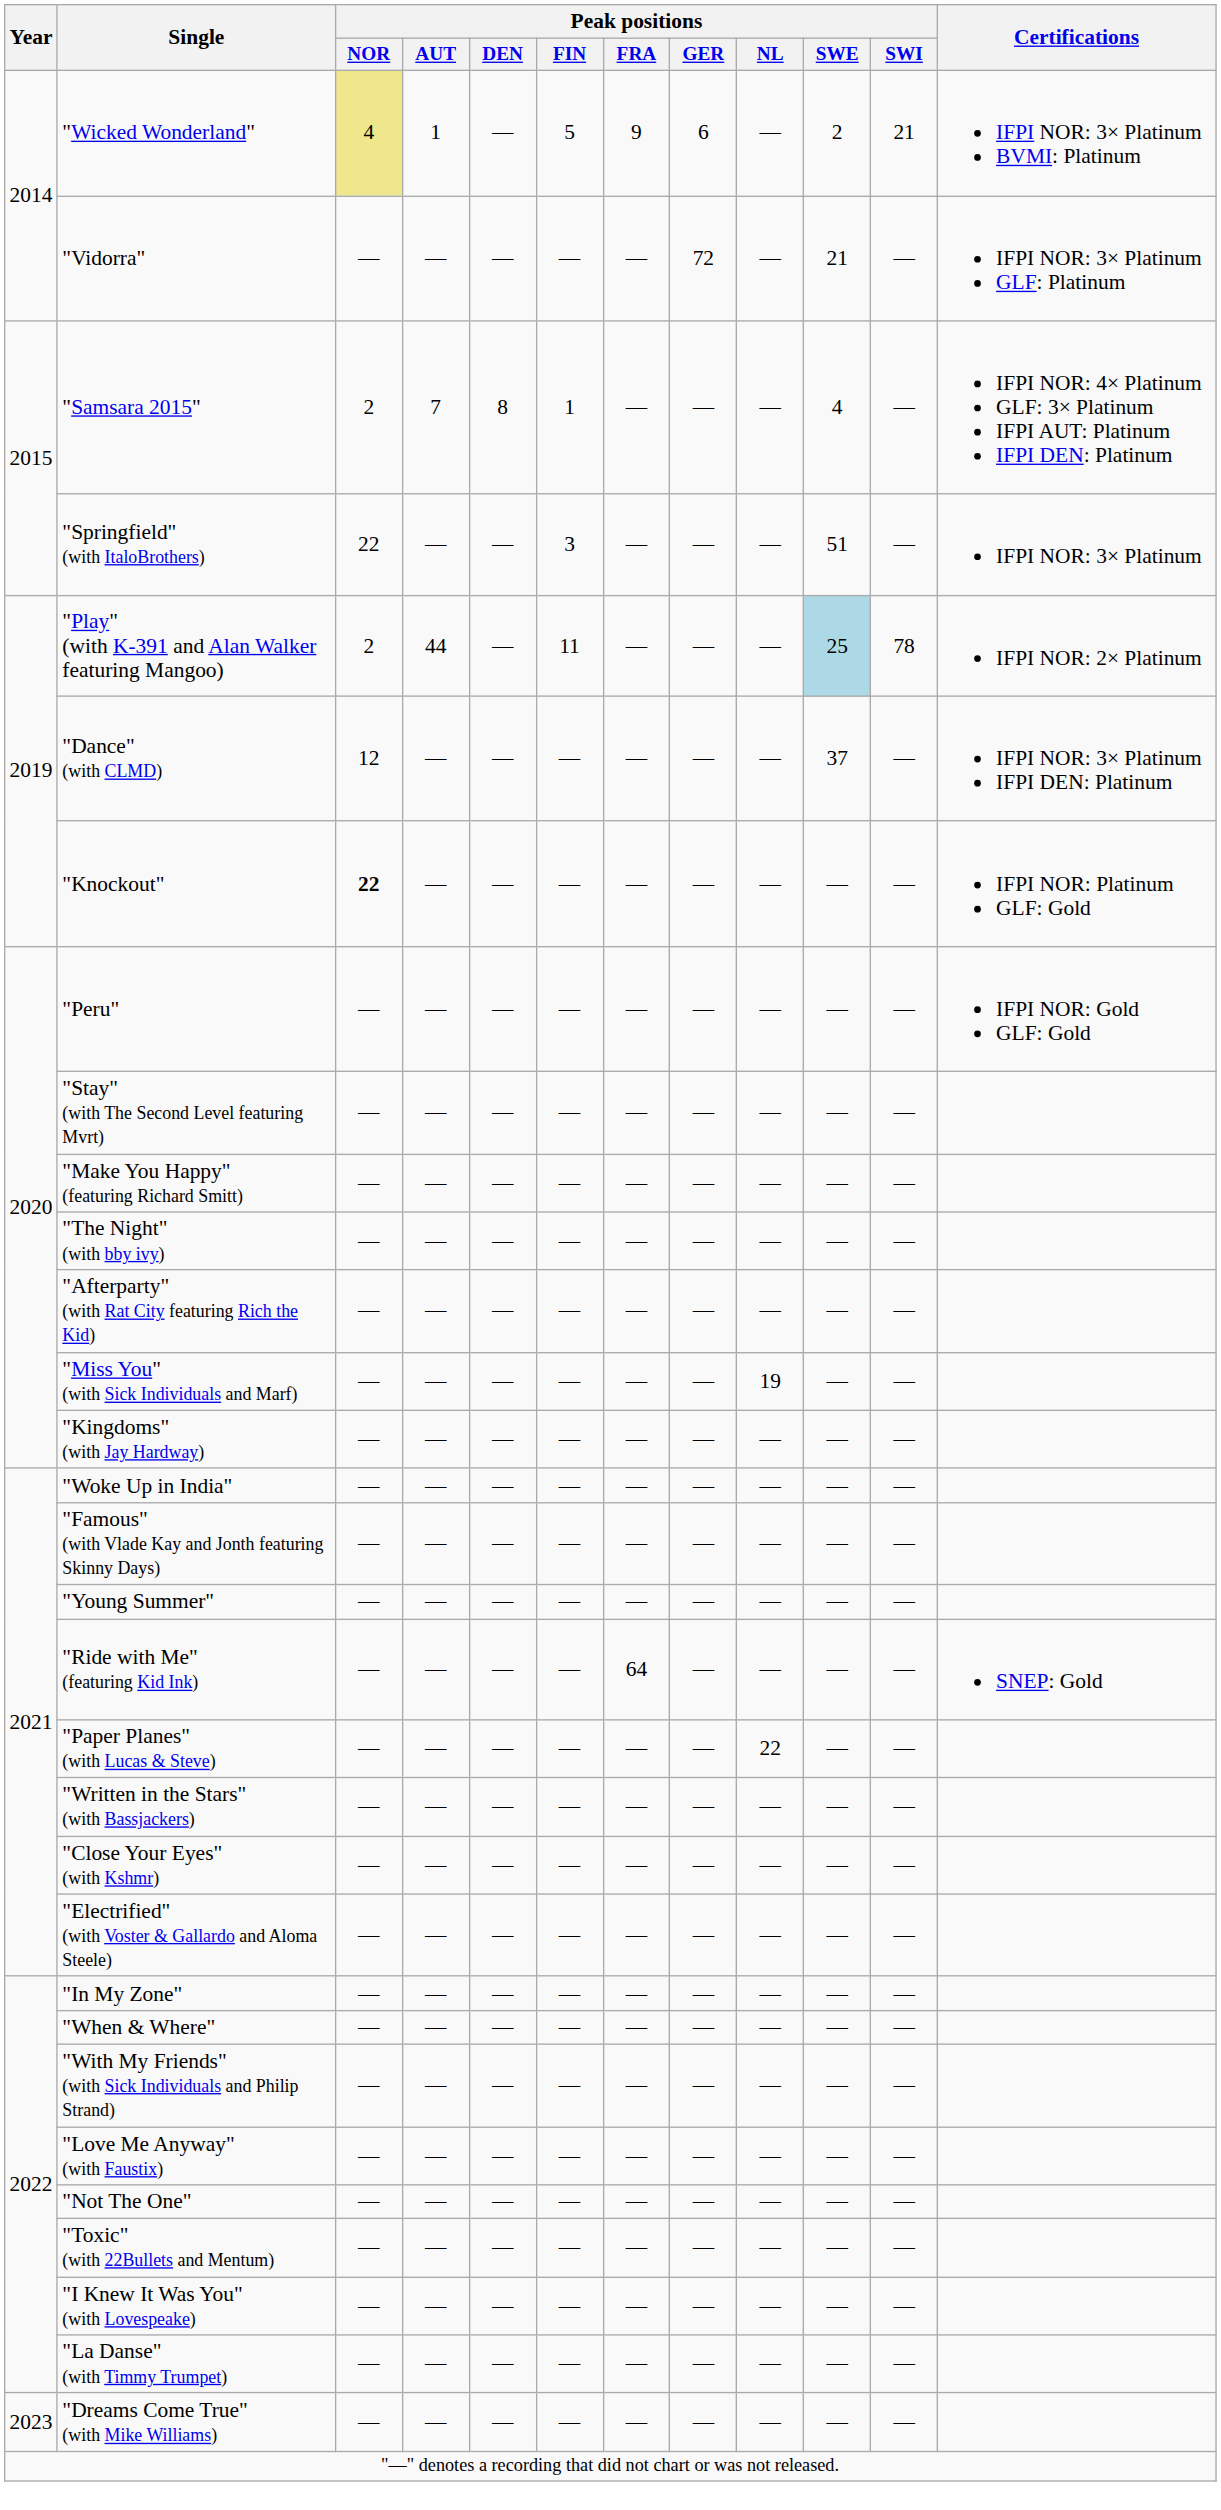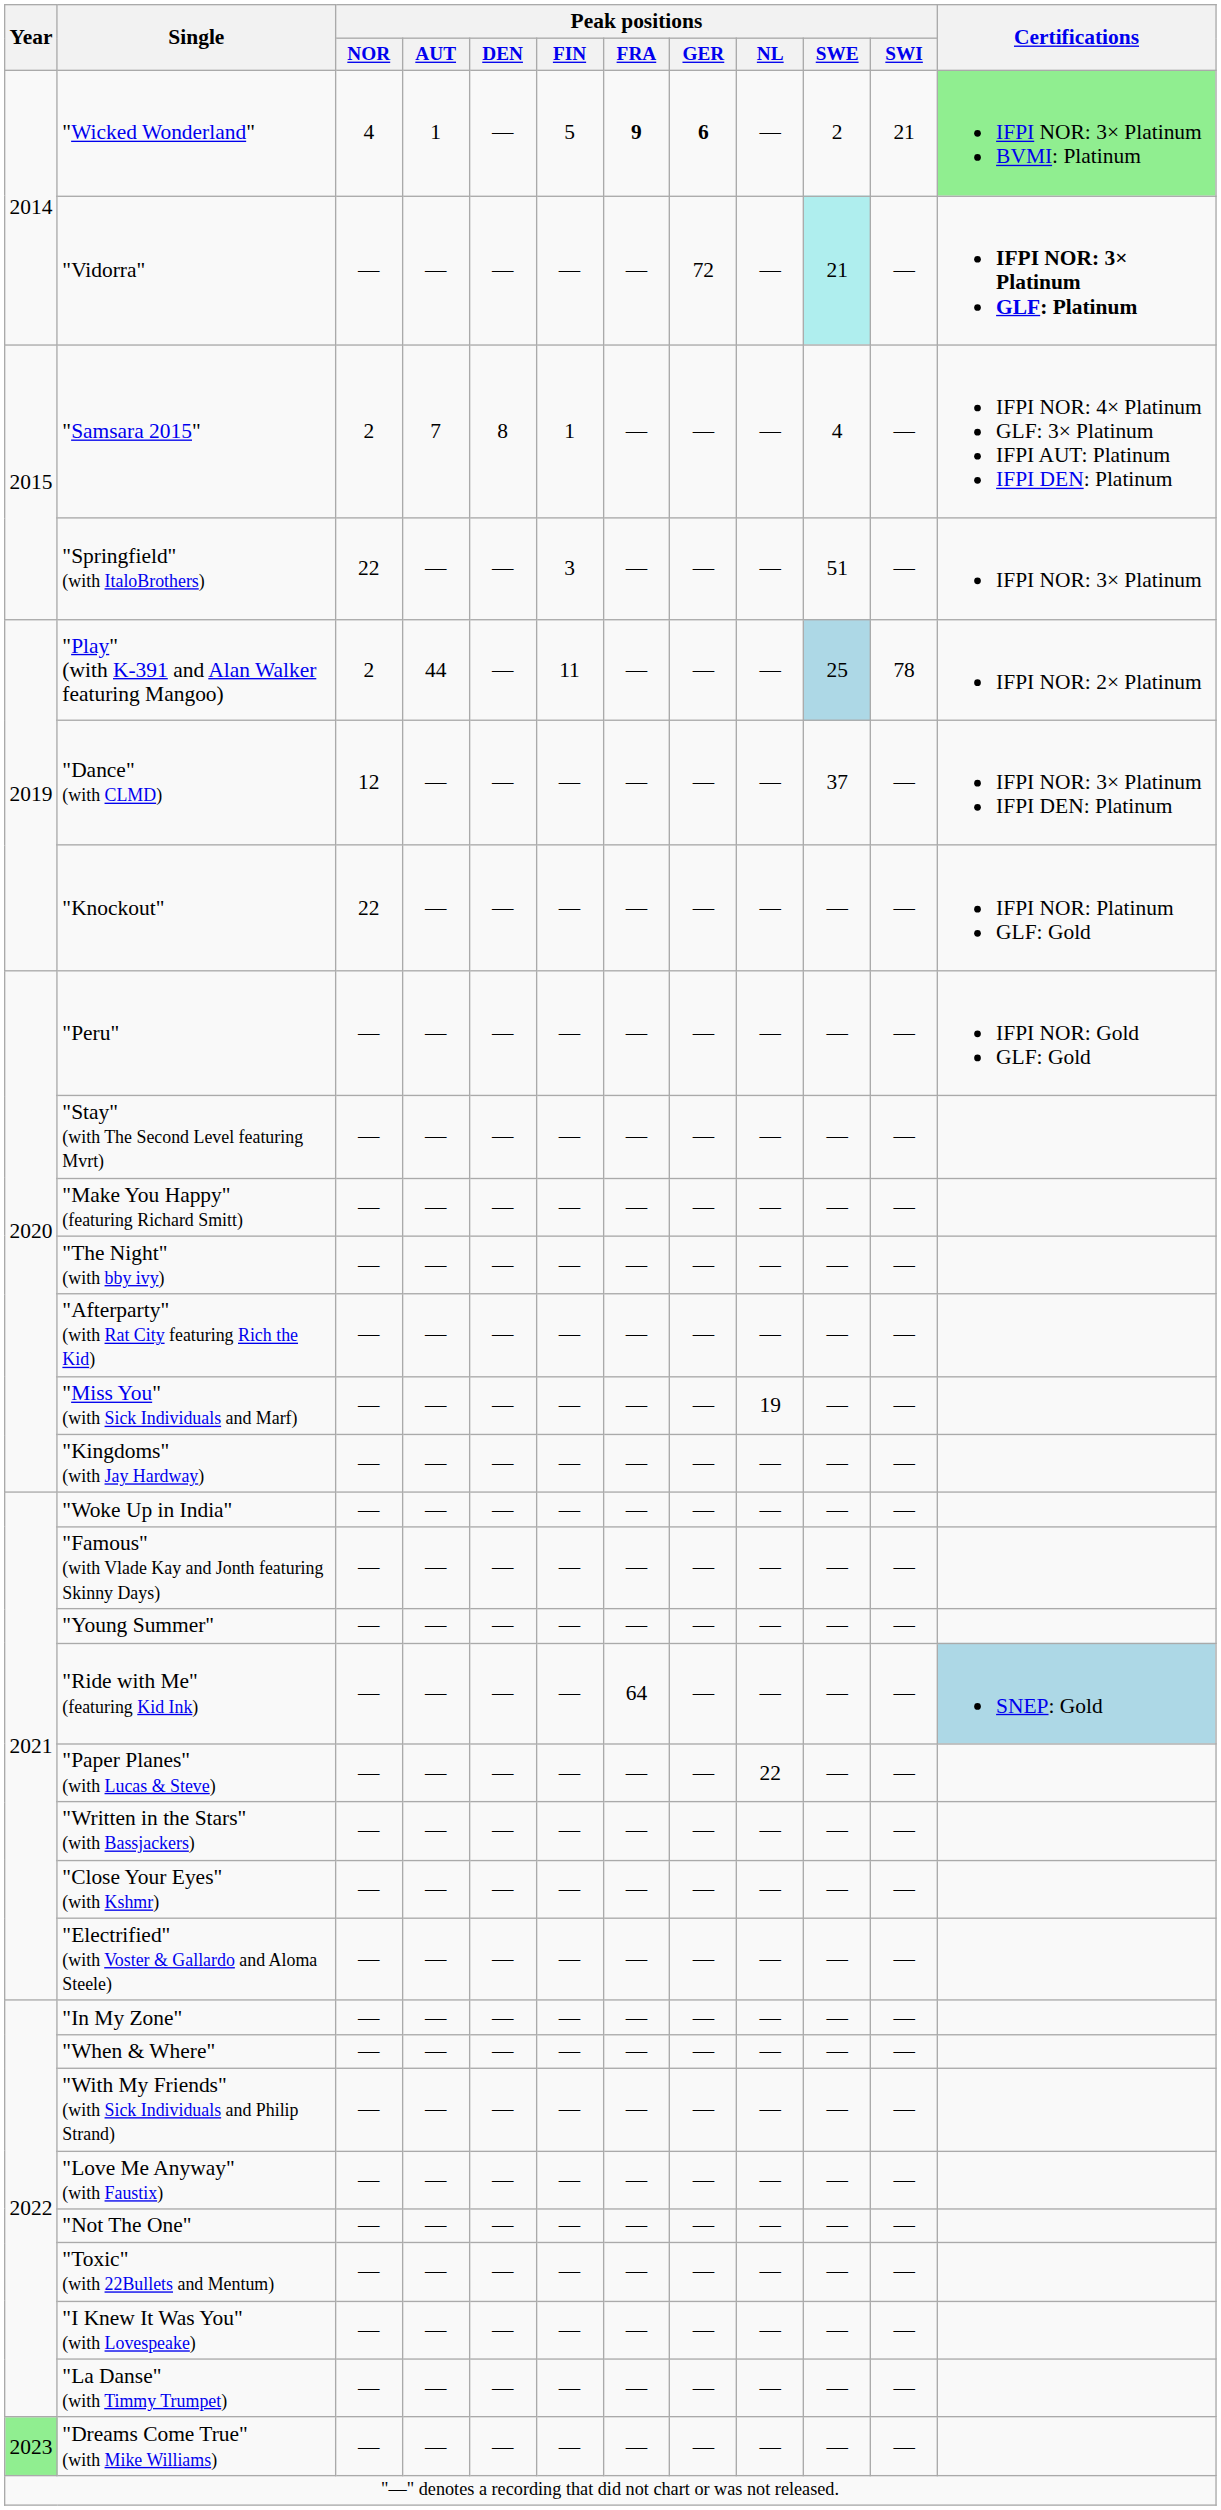(369, 132) khaki background -> (369, 132) no background
(636, 132) normal -> (636, 132) bold
(703, 132) normal -> (703, 132) bold
(1077, 145) no background -> (1077, 145) lightgreen background
(837, 258) no background -> (837, 270) paleturquoise background
(1077, 270) normal -> (1077, 282) bold
(369, 883) bold -> (369, 907) normal
(1077, 1681) no background -> (1077, 1705) lightblue background
(31, 2421) no background -> (31, 2446) lightgreen background
